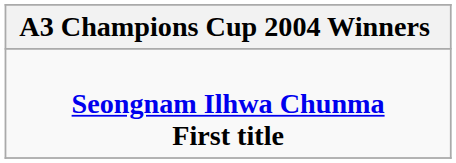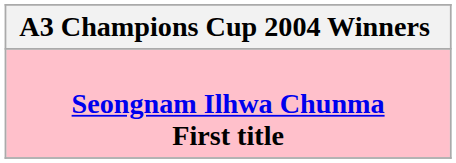(228, 119) no background -> (228, 119) pink background
